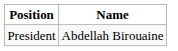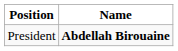(113, 35) normal -> (116, 35) bold
